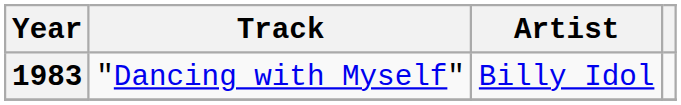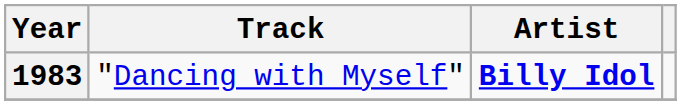(567, 77) normal -> (567, 77) bold
